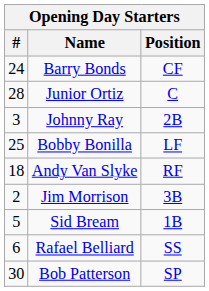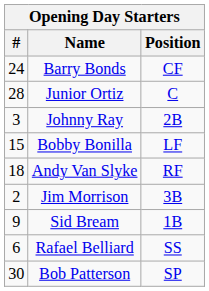(16, 145) 25 -> (16, 145) 15
(16, 222) 5 -> (16, 222) 9
